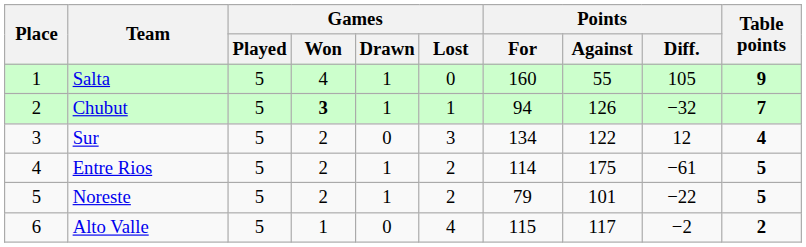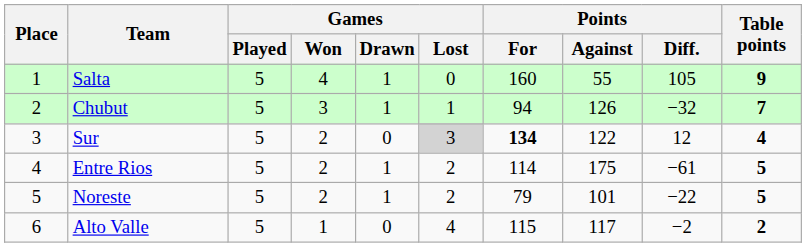(323, 108) bold -> (323, 108) normal
(451, 138) no background -> (451, 138) lightgrey background
(522, 138) normal -> (522, 138) bold
